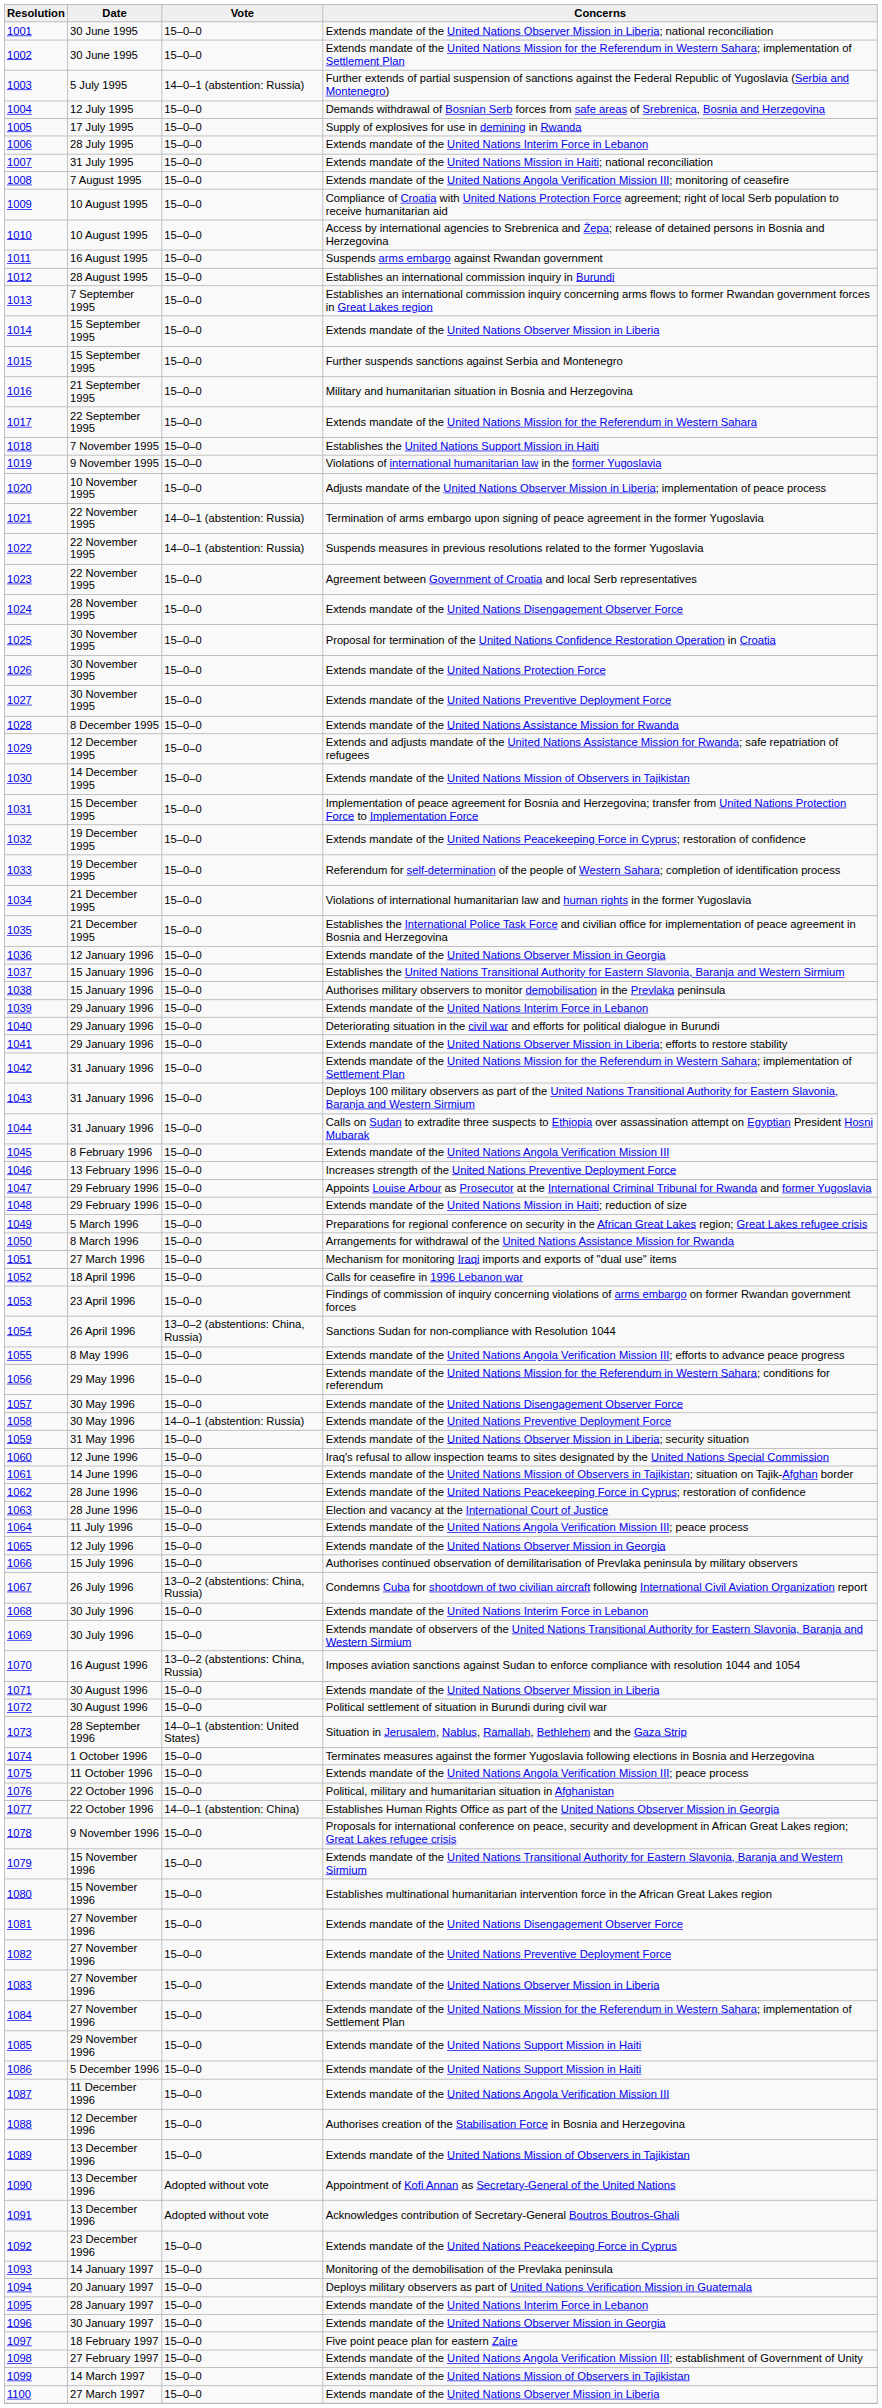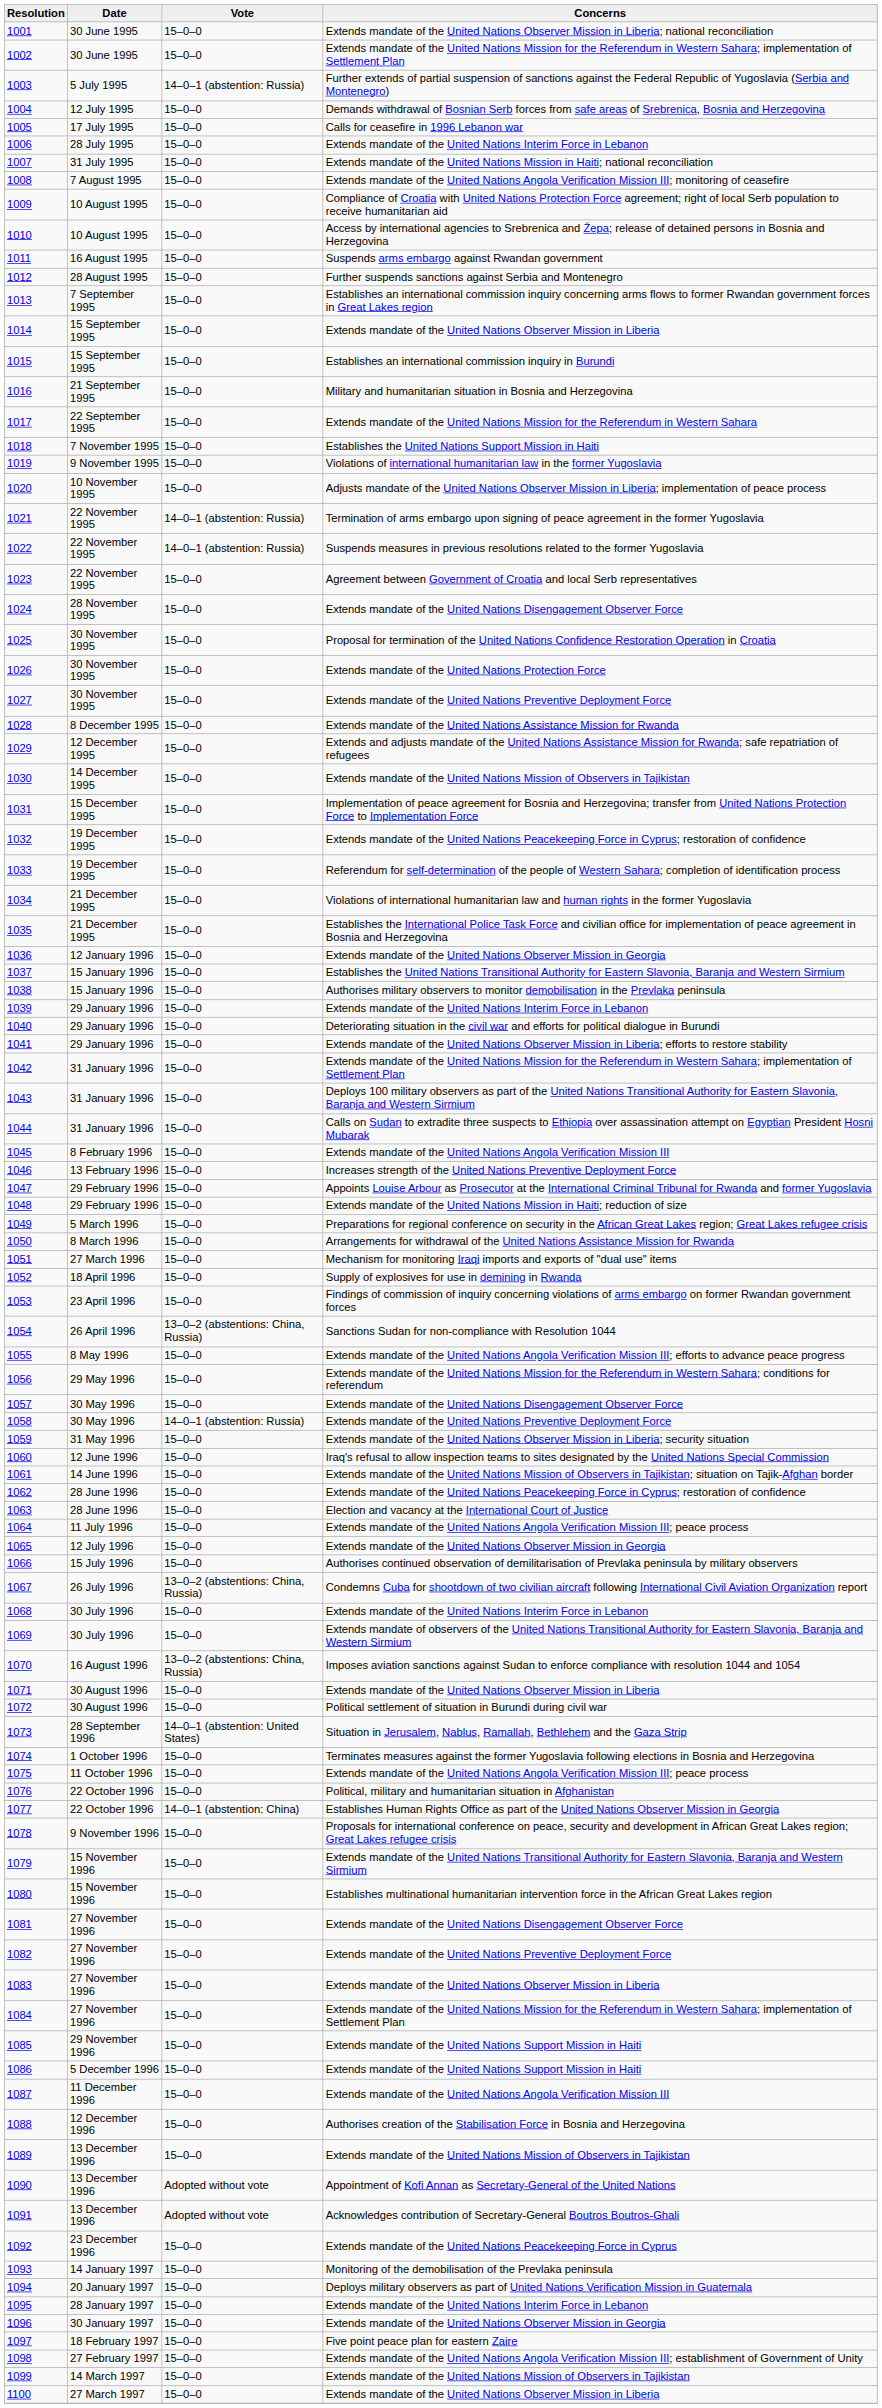(454, 127) Supply of explosives for use in demining in Rwanda -> (424, 127) Calls for ceasefire in 1996 Lebanon war
(470, 276) Establishes an international commission inquiry in Burundi -> (474, 276) Further suspends sanctions against Serbia and Montenegro
(474, 361) Further suspends sanctions against Serbia and Montenegro -> (470, 361) Establishes an international commission inquiry in Burundi
(424, 1277) Calls for ceasefire in 1996 Lebanon war -> (454, 1277) Supply of explosives for use in demining in Rwanda
